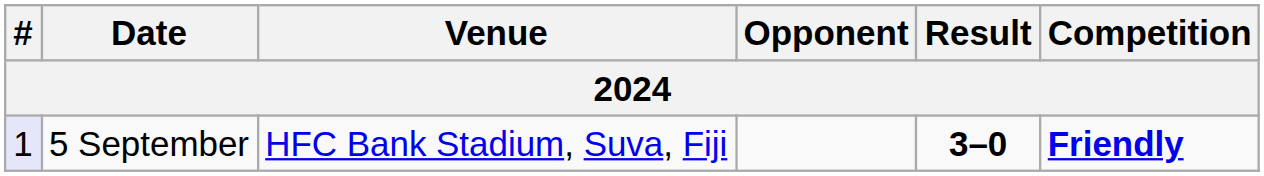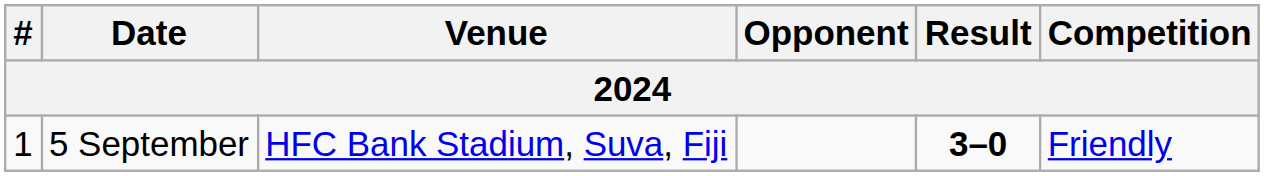(23, 144) lavender background -> (23, 144) no background
(1116, 144) bold -> (1110, 144) normal
